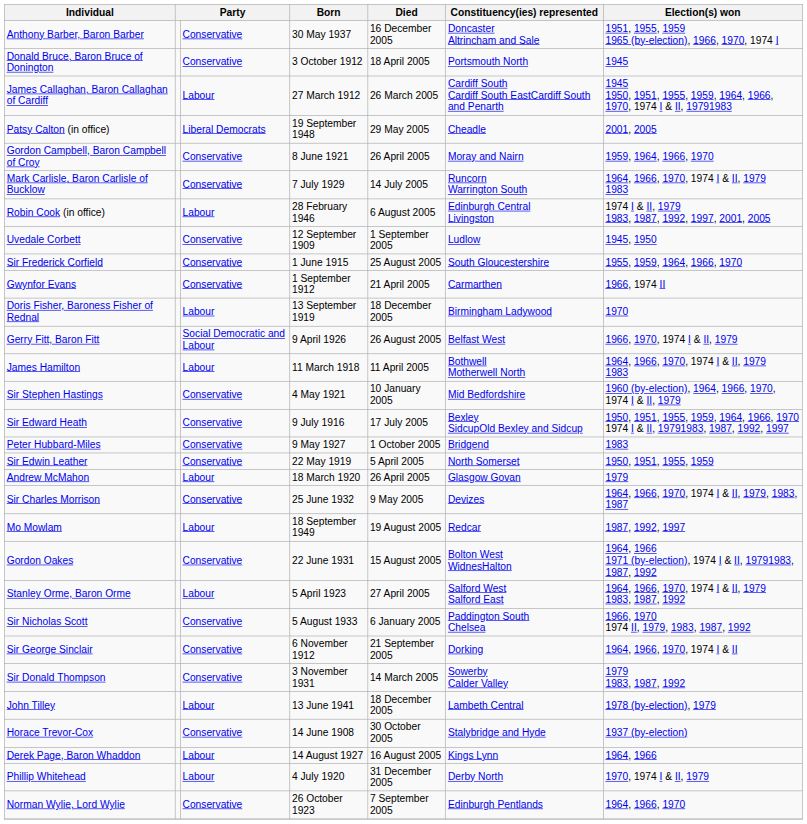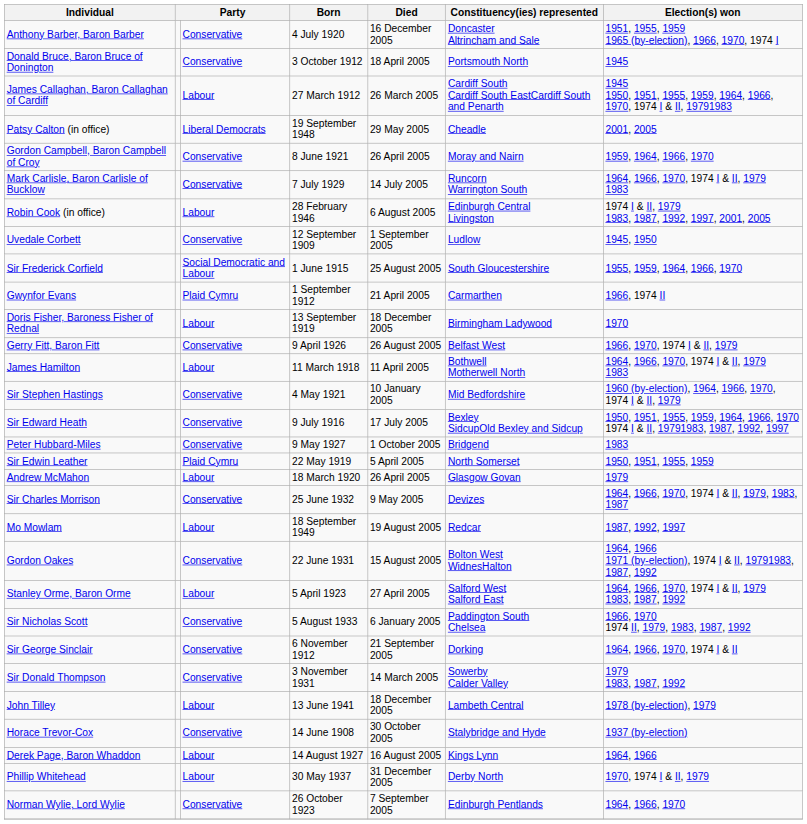(322, 34) 30 May 1937 -> (318, 34) 4 July 1920
(212, 262) Conservative -> (234, 268) Social Democratic and Labour
(212, 284) Conservative -> (210, 295) Plaid Cymru
(234, 339) Social Democratic and Labour -> (212, 345) Conservative
(212, 461) Conservative -> (210, 461) Plaid Cymru
(318, 777) 4 July 1920 -> (322, 777) 30 May 1937
